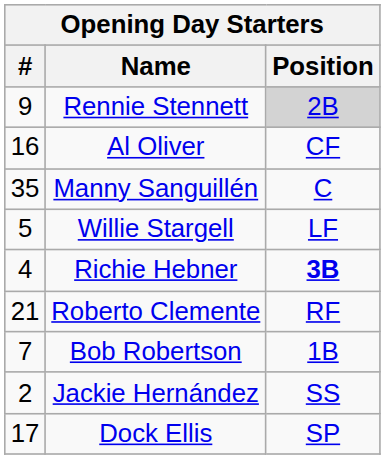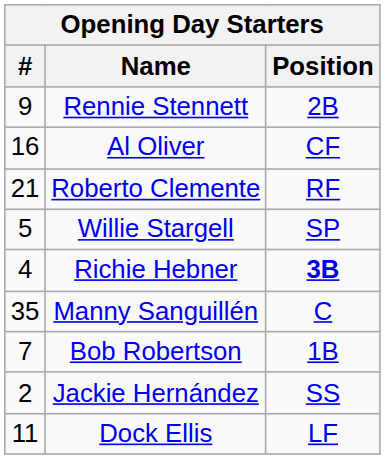(323, 106) lightgrey background -> (323, 106) no background
rows swapped: (156, 310) <-> (156, 188)
(323, 229) LF -> (323, 229) SP
(25, 433) 17 -> (25, 433) 11
(323, 433) SP -> (323, 433) LF
